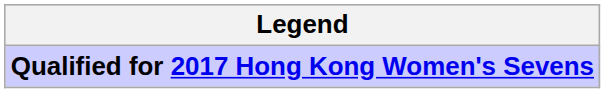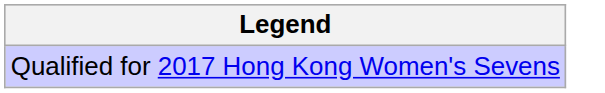(302, 66) bold -> (285, 66) normal
